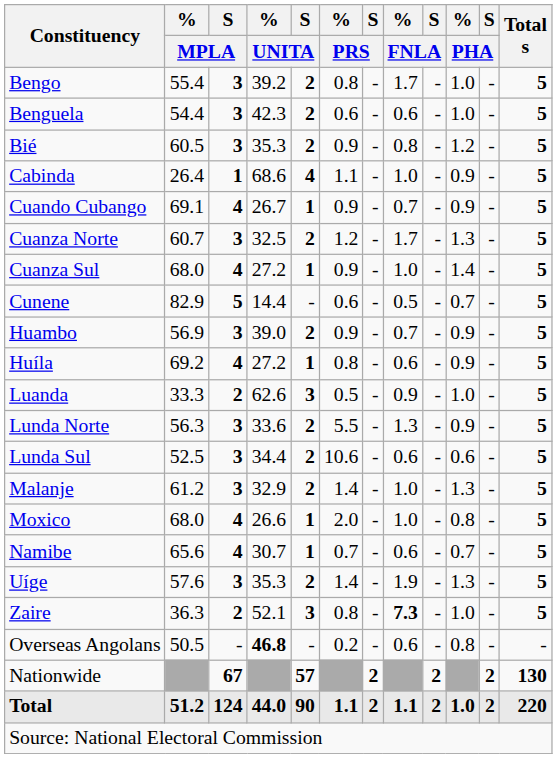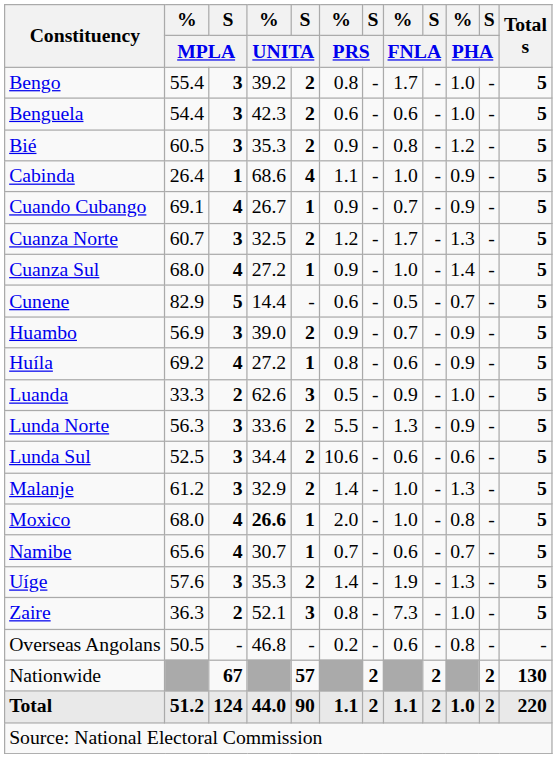(269, 519) normal -> (269, 519) bold
(405, 613) bold -> (405, 613) normal
(269, 644) bold -> (269, 644) normal
